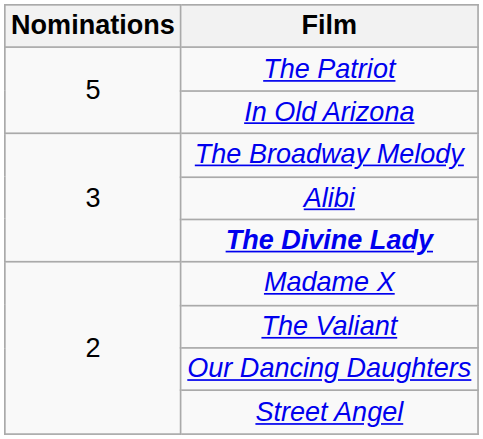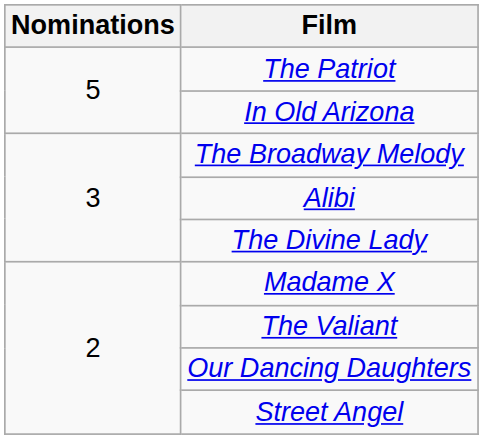(329, 240) bold -> (329, 240) normal
